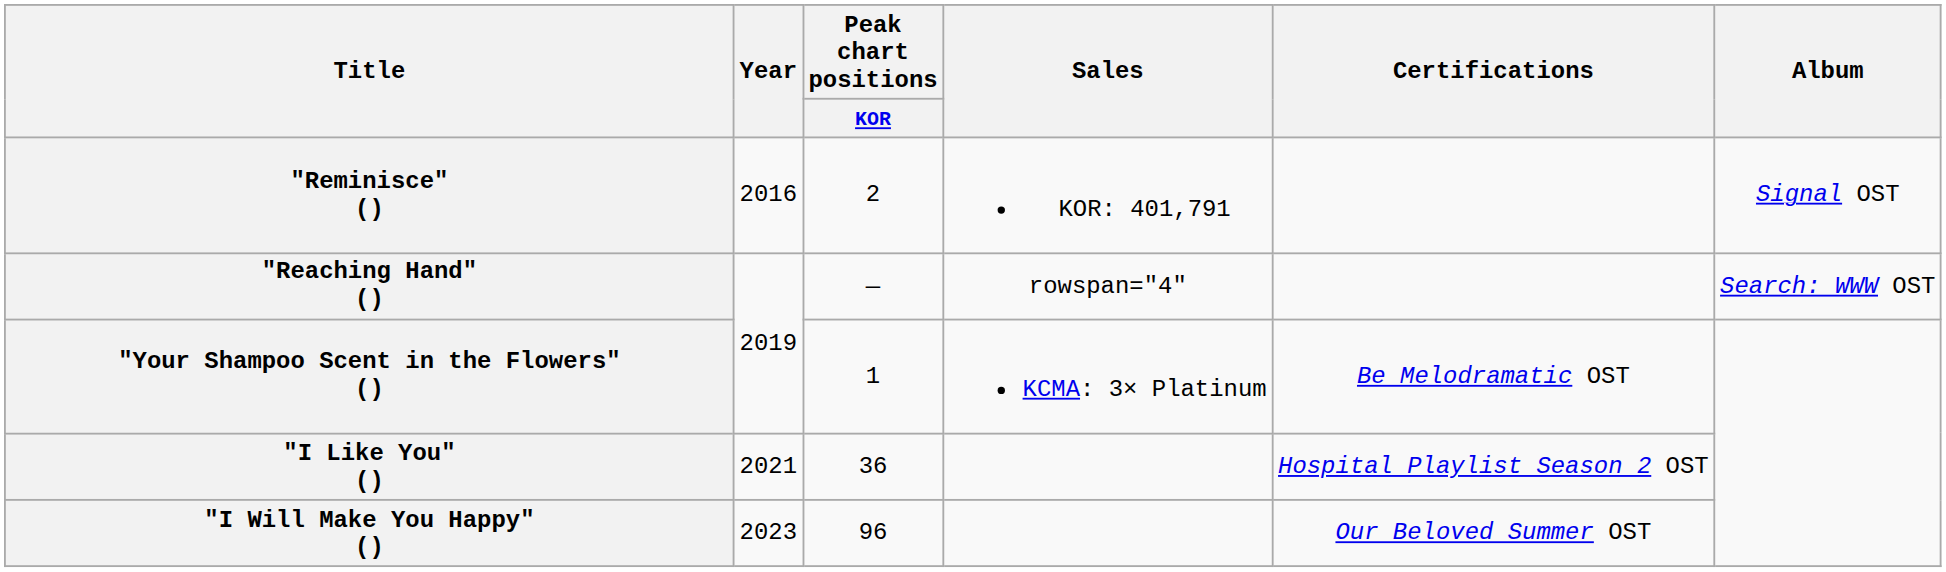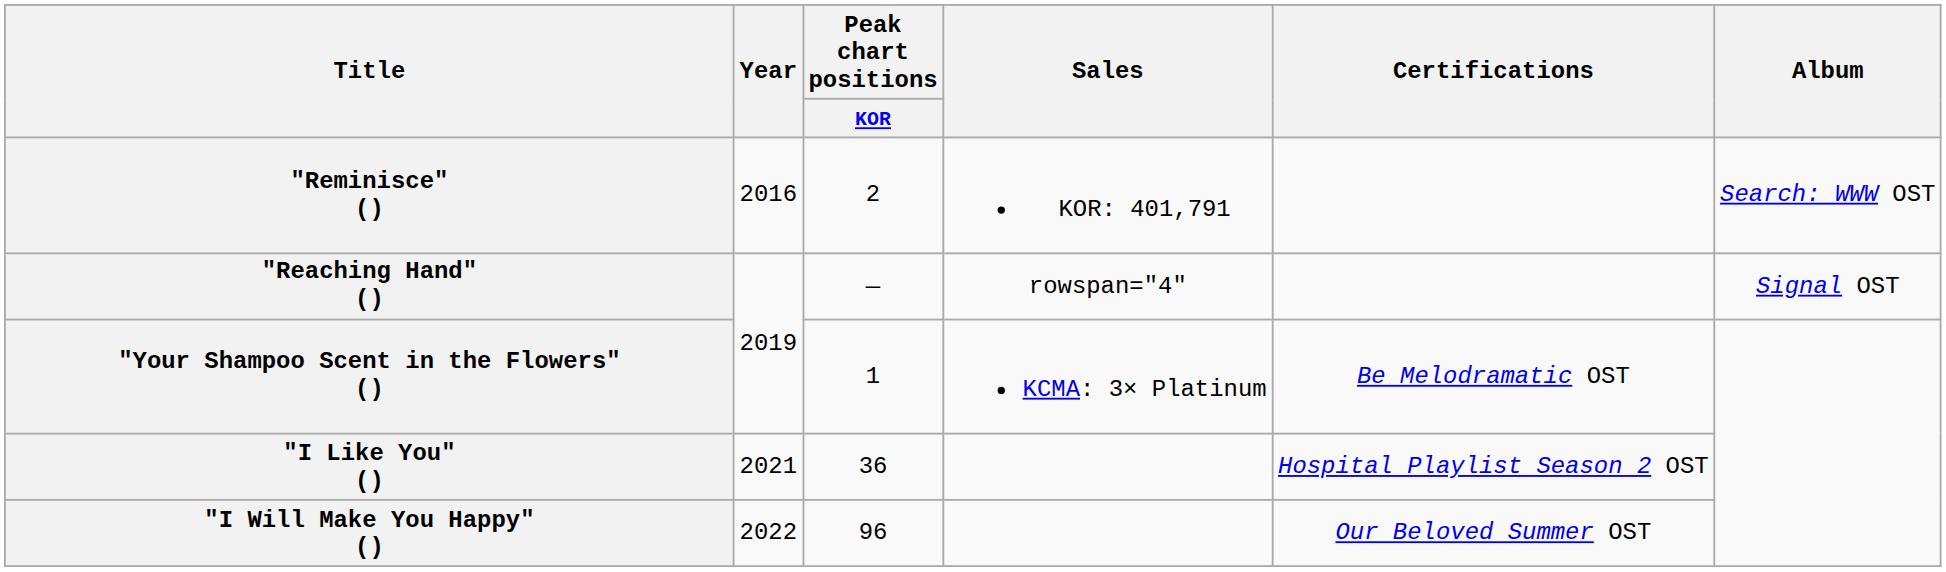(1828, 195) Signal OST -> (1828, 195) Search: WWW OST
(1828, 286) Search: WWW OST -> (1828, 286) Signal OST
(768, 533) 2023 -> (768, 533) 2022
